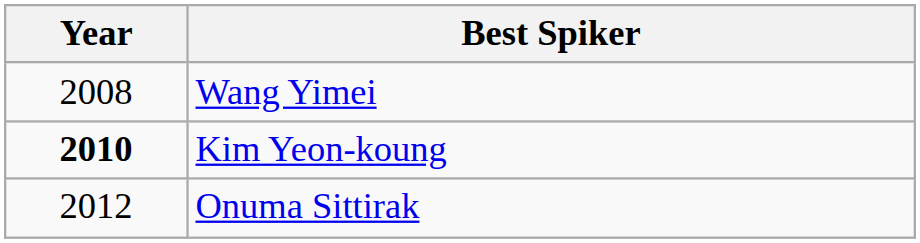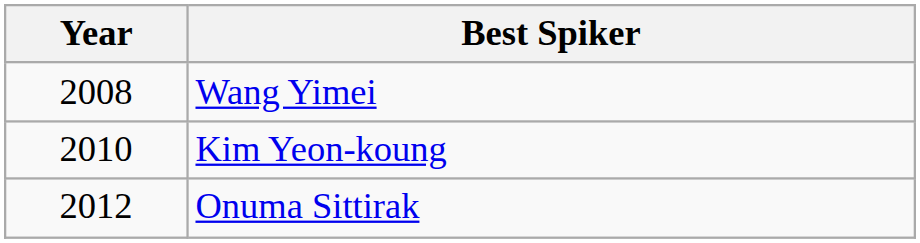(96, 149) bold -> (96, 149) normal
